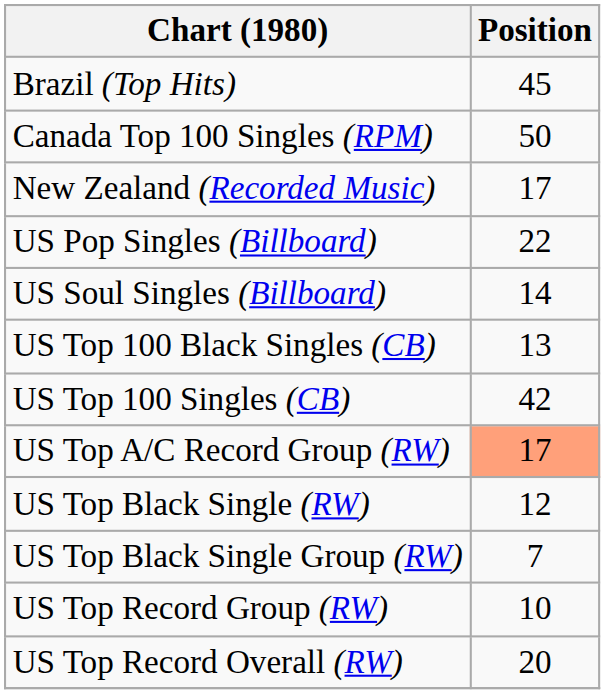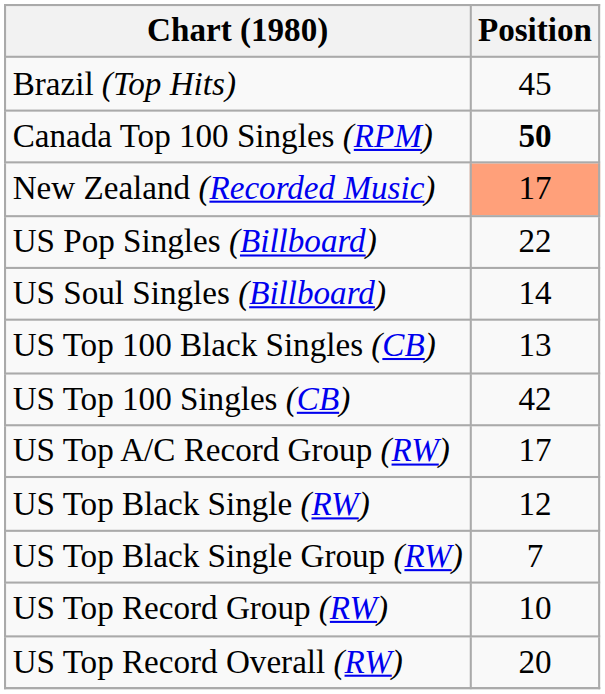(535, 135) normal -> (535, 135) bold
(535, 188) no background -> (535, 188) lightsalmon background
(535, 450) lightsalmon background -> (535, 450) no background
